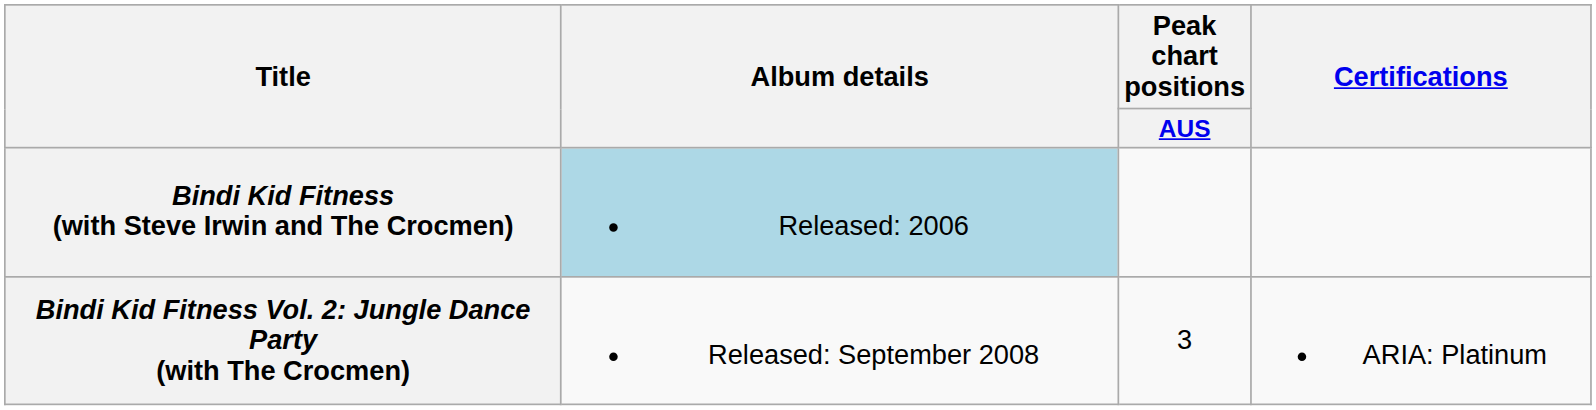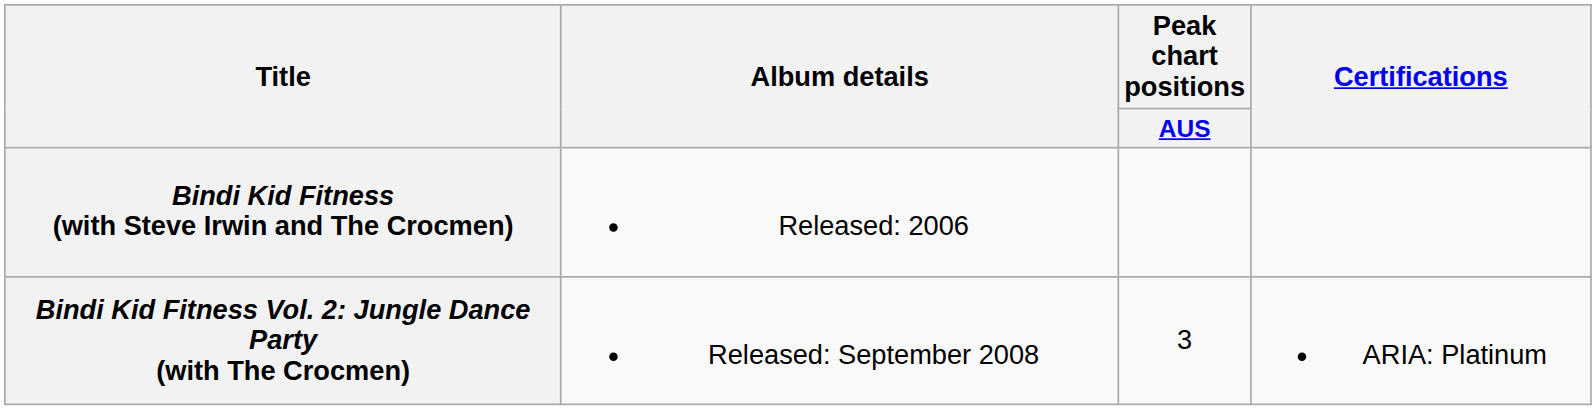(840, 227) lightblue background -> (840, 227) no background
